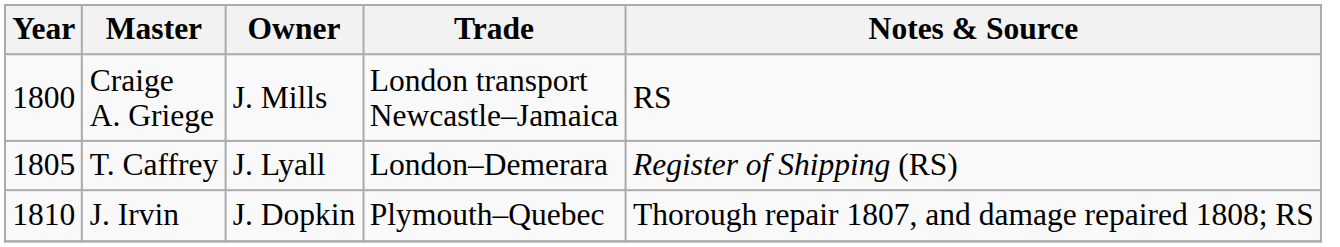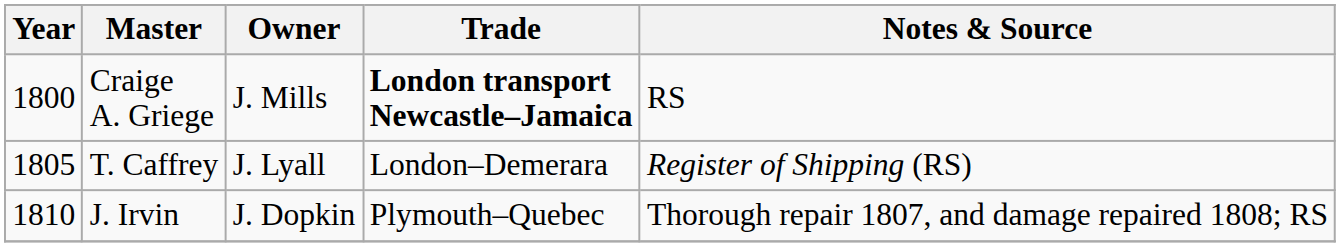(494, 97) normal -> (501, 97) bold
